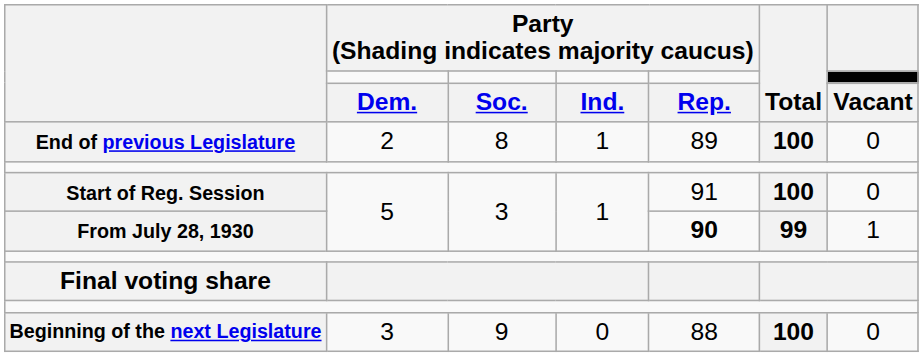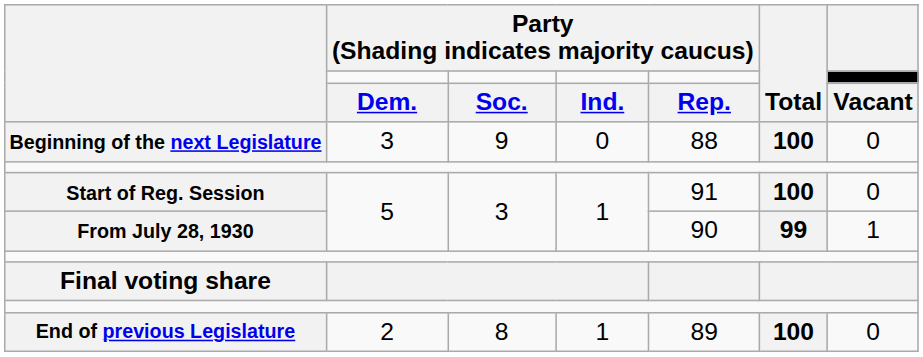rows swapped: (165, 142) <-> (165, 332)
(704, 230) bold -> (704, 230) normal
